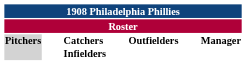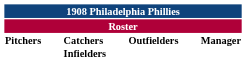(23, 41) lightgrey background -> (23, 41) no background
